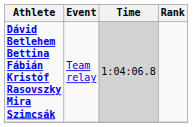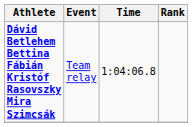(129, 72) lightgrey background -> (129, 72) no background
